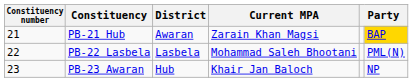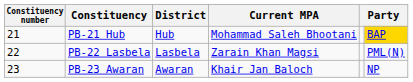(174, 35) Awaran -> (165, 35) Hub
(265, 35) Zarain Khan Magsi -> (284, 35) Mohammad Saleh Bhootani
(284, 52) Mohammad Saleh Bhootani -> (265, 52) Zarain Khan Magsi
(165, 69) Hub -> (174, 69) Awaran
